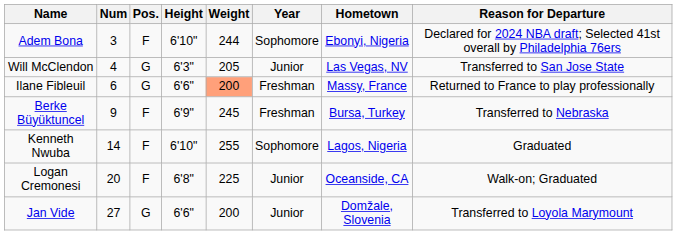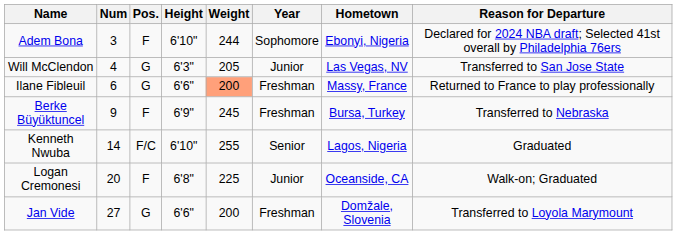(146, 146) F -> (146, 146) F/C
(287, 146) Sophomore -> (287, 146) Senior
(287, 213) Junior -> (287, 213) Freshman
